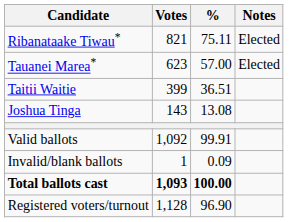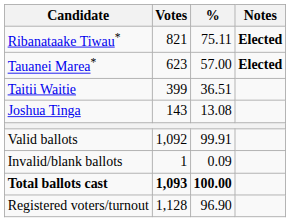(259, 39) normal -> (260, 39) bold
(259, 65) normal -> (260, 65) bold
